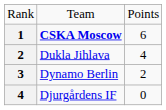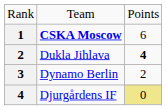(143, 54) normal -> (143, 54) bold
(143, 94) no background -> (143, 94) khaki background
